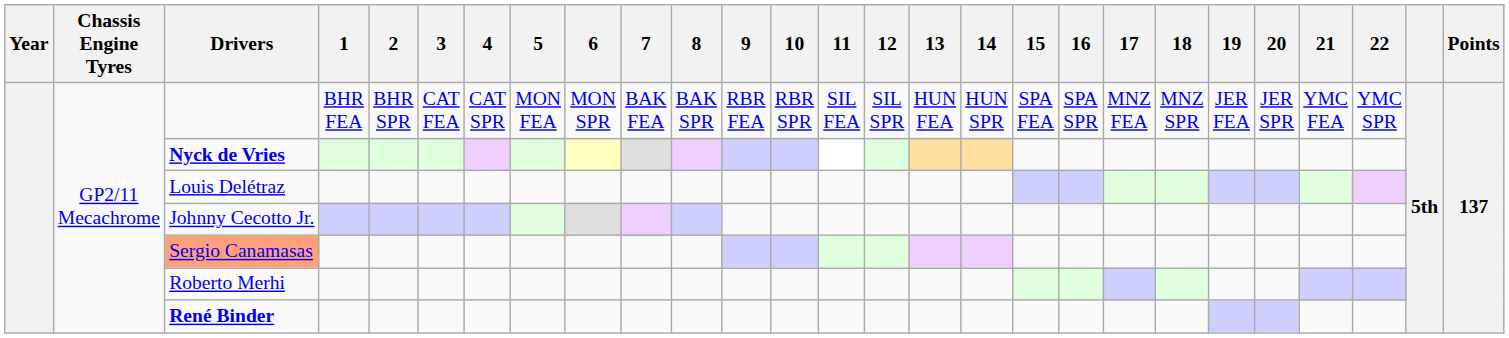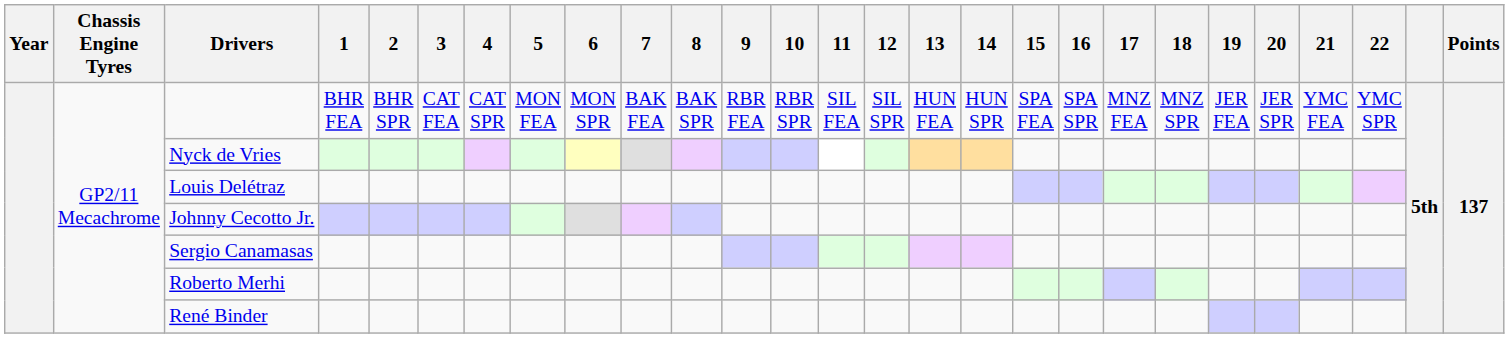(227, 153) bold -> (225, 153) normal
(241, 250) lightsalmon background -> (241, 250) no background
(222, 315) bold -> (218, 315) normal
